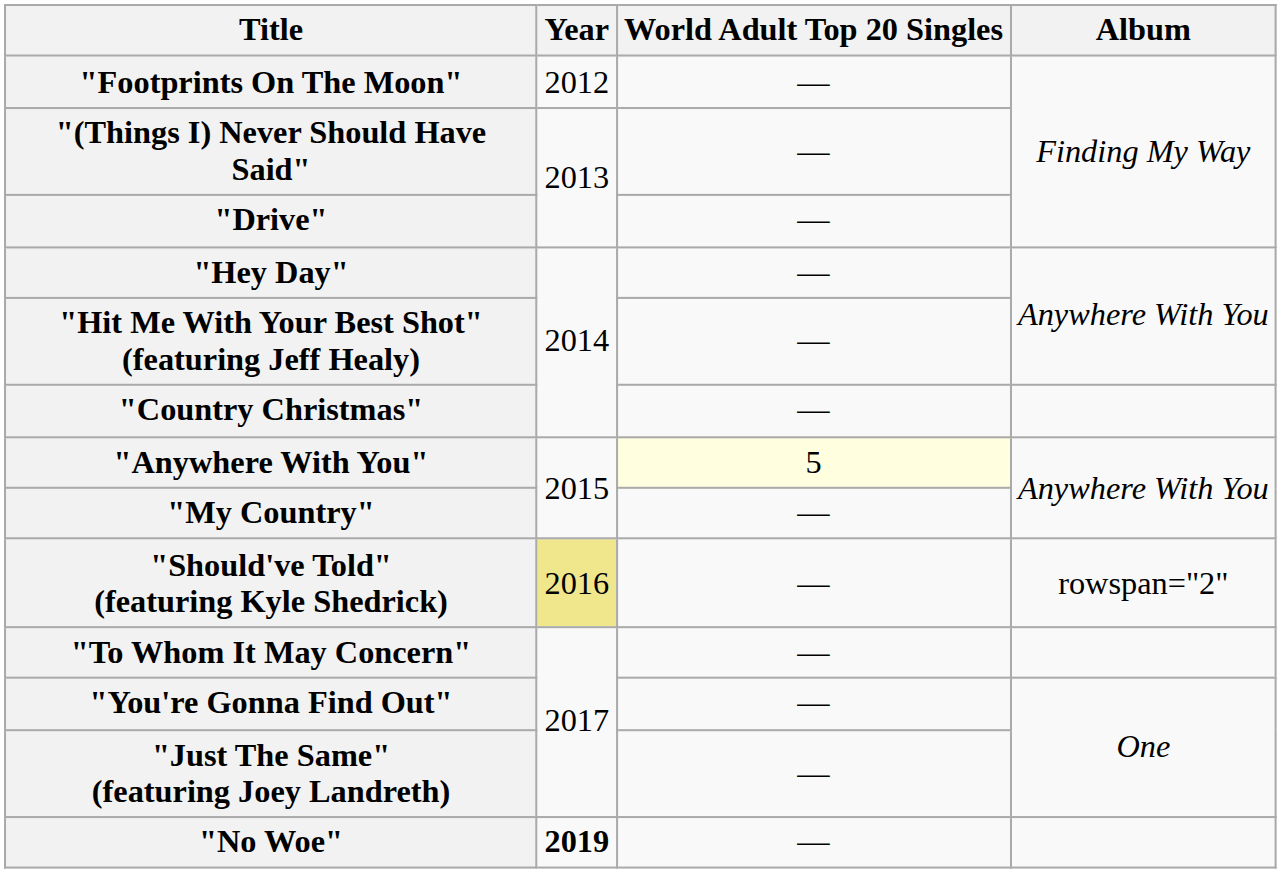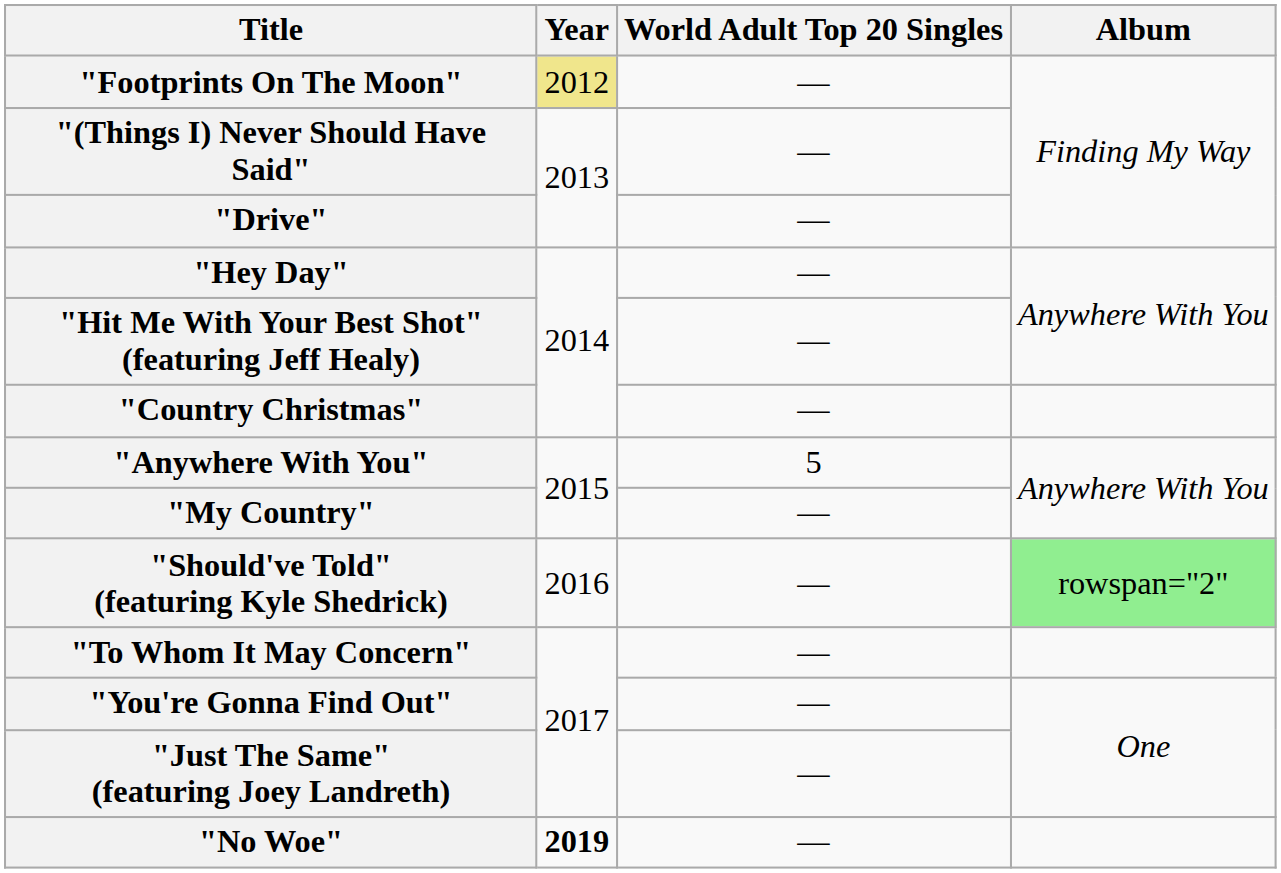(577, 81) no background -> (577, 81) khaki background
(814, 461) lightyellow background -> (814, 461) no background
(577, 582) khaki background -> (577, 582) no background
(1143, 582) no background -> (1143, 582) lightgreen background
